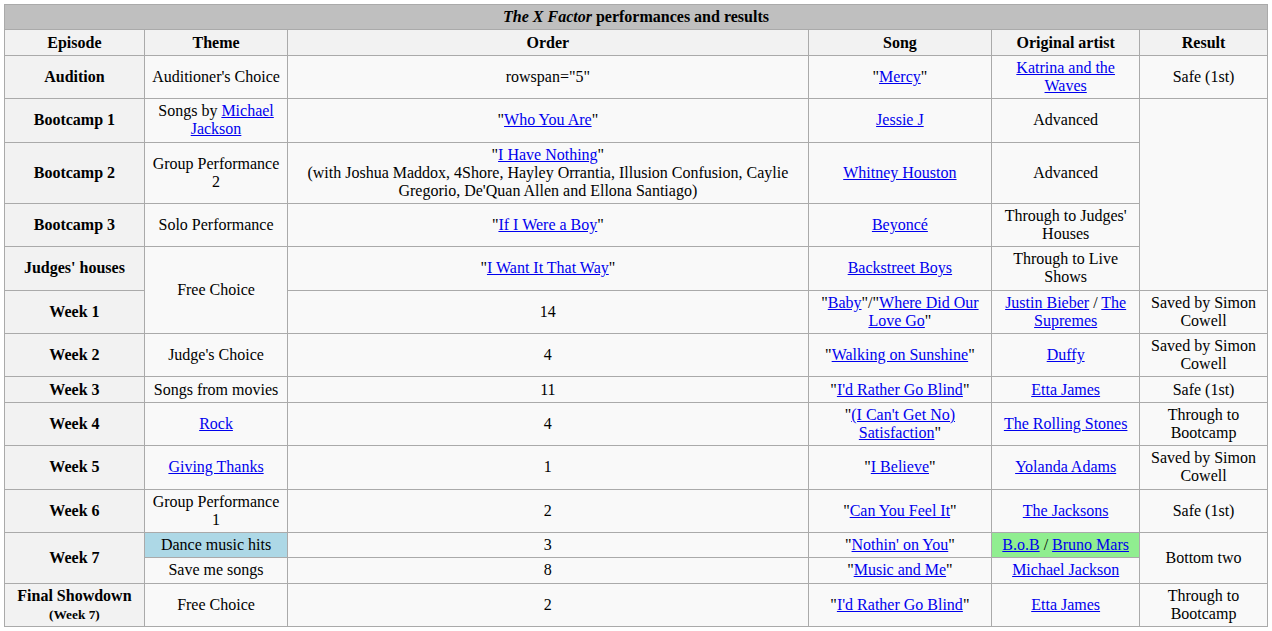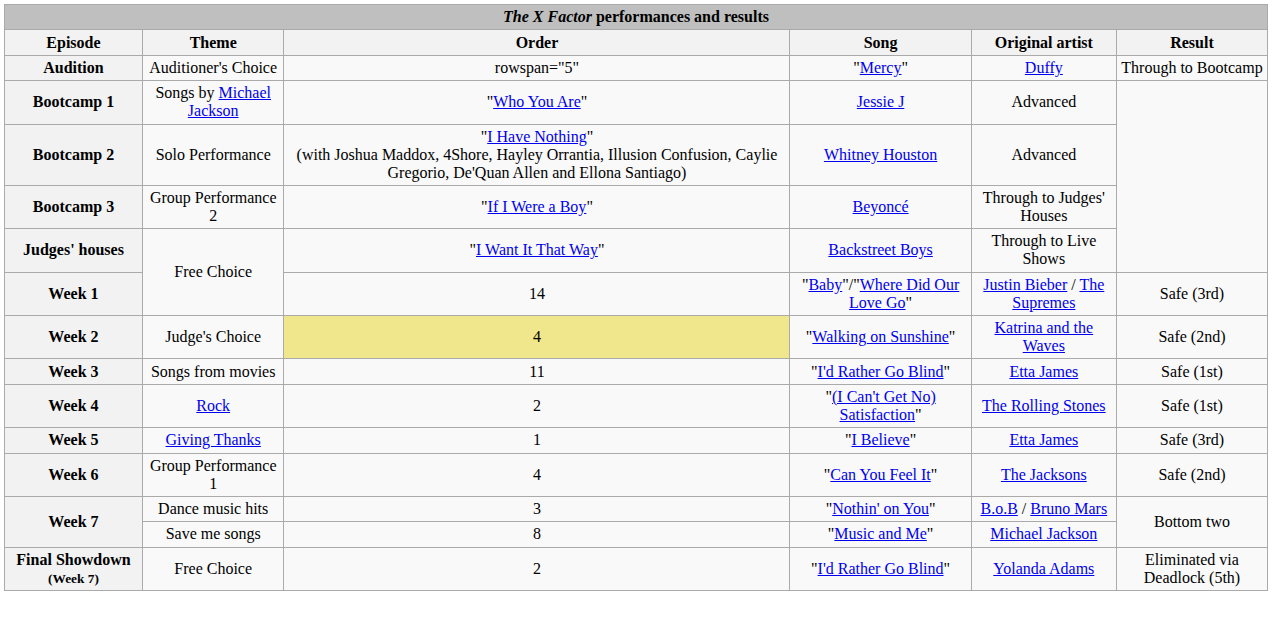(1066, 76) Katrina and the Waves -> (1044, 67) Duffy
(1204, 76) Safe (1st) -> (1192, 67) Through to Bootcamp
(216, 172) Group Performance 2 -> (213, 154) Solo Performance
(216, 225) Solo Performance -> (213, 207) Group Performance 2
(1204, 311) Saved by Simon Cowell -> (1192, 293) Safe (3rd)
(548, 355) no background -> (537, 337) khaki background
(1066, 355) Duffy -> (1044, 337) Katrina and the Waves
(1204, 355) Saved by Simon Cowell -> (1192, 337) Safe (2nd)
(548, 423) 4 -> (537, 405) 2
(1204, 423) Through to Bootcamp -> (1192, 405) Safe (1st)
(1066, 467) Yolanda Adams -> (1044, 440) Etta James
(1204, 467) Saved by Simon Cowell -> (1192, 440) Safe (3rd)
(548, 510) 2 -> (537, 474) 4
(1204, 510) Safe (1st) -> (1192, 474) Safe (2nd)
(216, 545) lightblue background -> (213, 509) no background
(1066, 545) lightgreen background -> (1044, 509) no background
(1066, 604) Etta James -> (1044, 568) Yolanda Adams
(1204, 604) Through to Bootcamp -> (1192, 568) Eliminated via Deadlock (5th)
